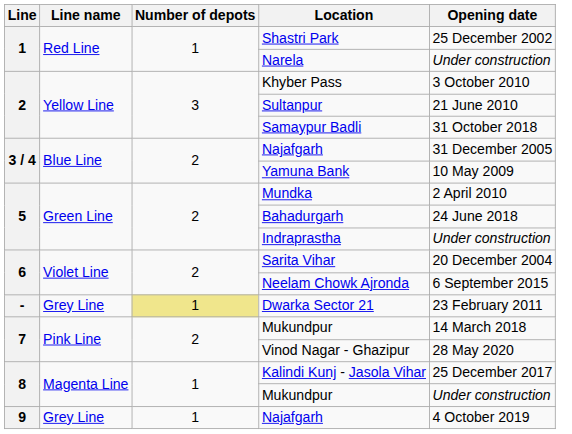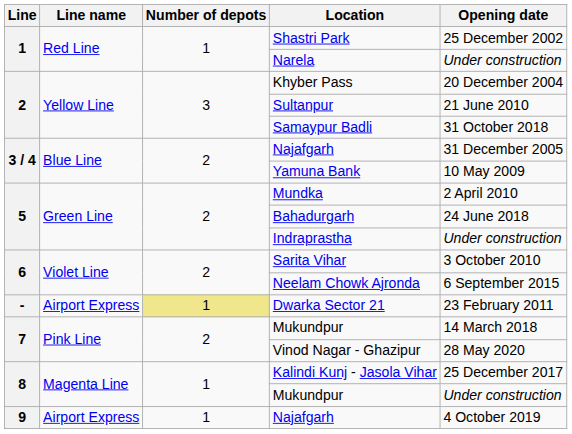(481, 82) 3 October 2010 -> (503, 82) 20 December 2004
(492, 261) 20 December 2004 -> (492, 261) 3 October 2010
(74, 305) Grey Line -> (91, 305) Airport Express
(74, 417) Grey Line -> (91, 417) Airport Express
